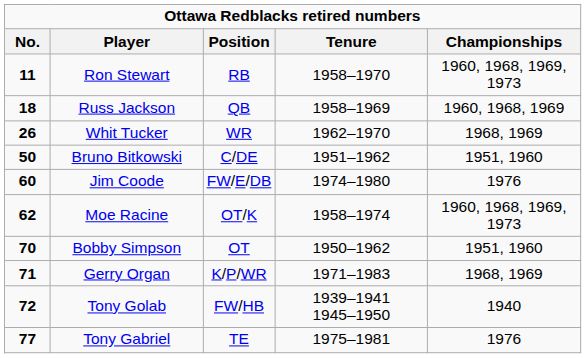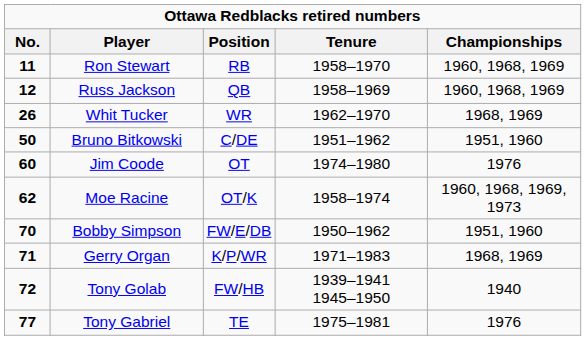(504, 74) 1960, 1968, 1969, 1973 -> (504, 66) 1960, 1968, 1969
(27, 108) 18 -> (27, 90) 12
(239, 181) FW/E/DB -> (239, 164) OT
(239, 248) OT -> (239, 231) FW/E/DB
